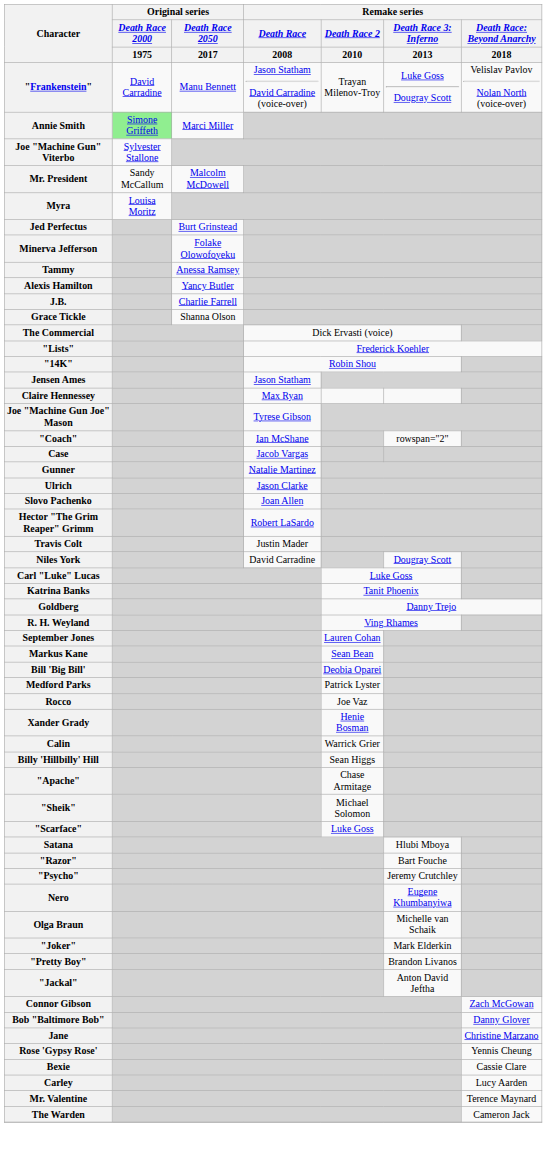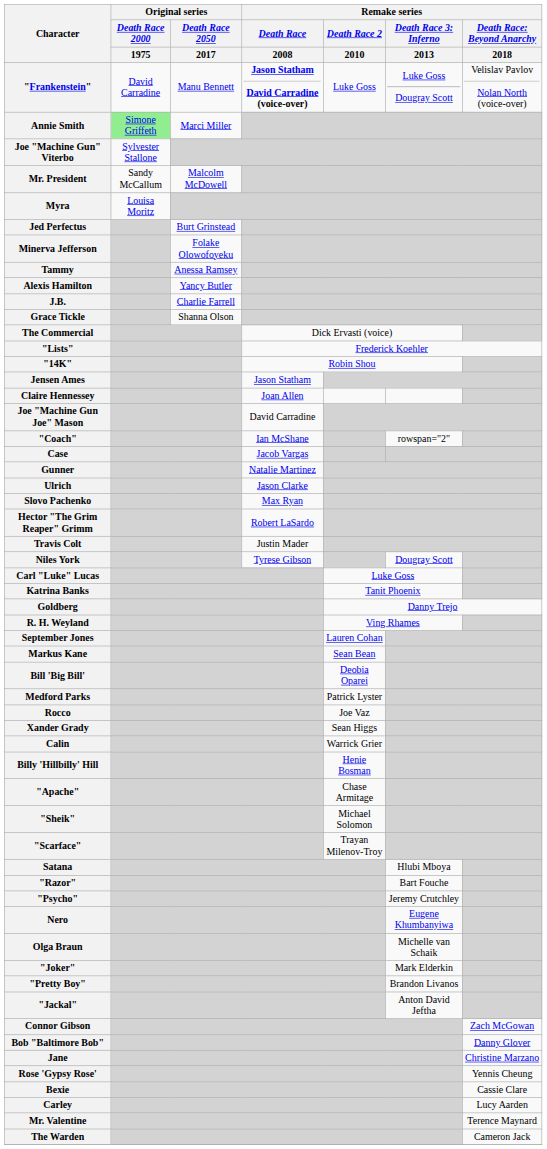(282, 87) normal -> (282, 87) bold
(352, 87) Trayan Milenov-Troy -> (354, 87) Luke Goss
(282, 395) Max Ryan -> (282, 395) Joan Allen
(282, 417) Tyrese Gibson -> (282, 417) David Carradine
(282, 501) Joan Allen -> (282, 501) Max Ryan
(282, 559) David Carradine -> (282, 559) Tyrese Gibson
(352, 722) Henie Bosman -> (354, 728) Sean Higgs
(352, 759) Sean Higgs -> (354, 765) Henie Bosman
(352, 829) Luke Goss -> (354, 846) Trayan Milenov-Troy
